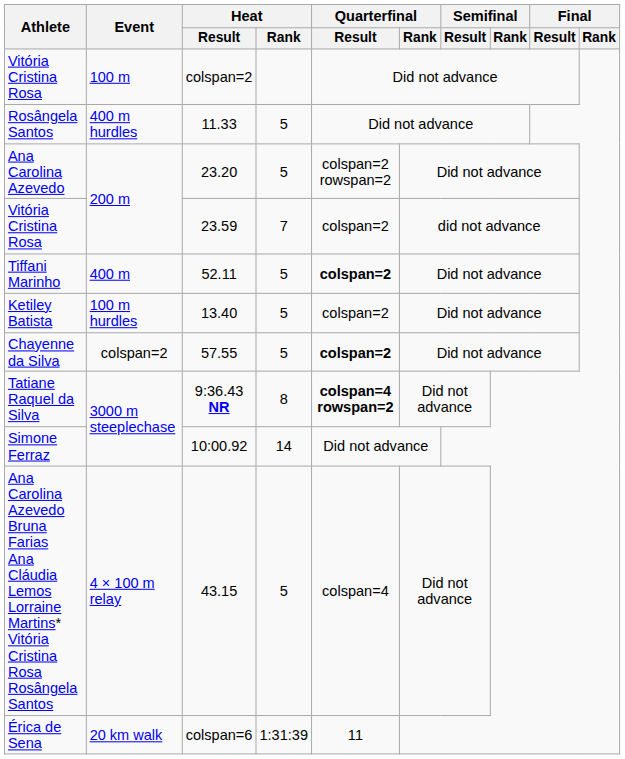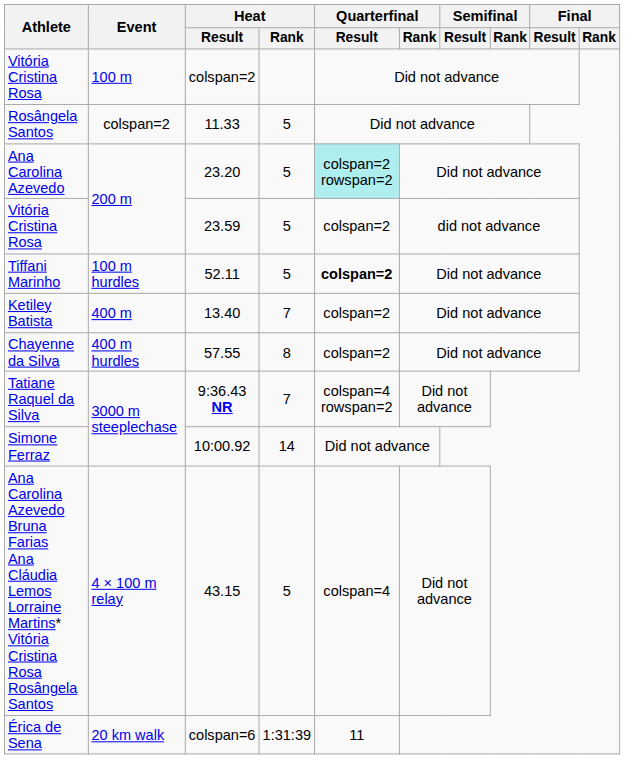(113, 124) 400 m hurdles -> (137, 124) colspan=2
(355, 172) no background -> (357, 172) paleturquoise background
(284, 227) 7 -> (287, 227) 5
(110, 274) 400 m -> (115, 274) 100 m hurdles
(113, 313) 100 m hurdles -> (112, 313) 400 m
(284, 313) 5 -> (287, 313) 7
(134, 352) colspan=2 -> (115, 352) 400 m hurdles
(284, 352) 5 -> (287, 352) 8
(355, 352) bold -> (357, 352) normal
(284, 400) 8 -> (287, 400) 7
(355, 400) bold -> (357, 400) normal
